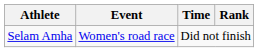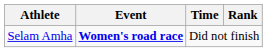(127, 36) normal -> (131, 36) bold
